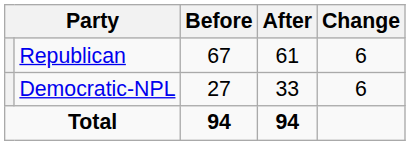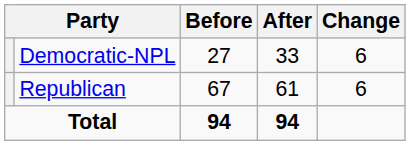rows swapped: (73, 55) <-> (97, 88)
